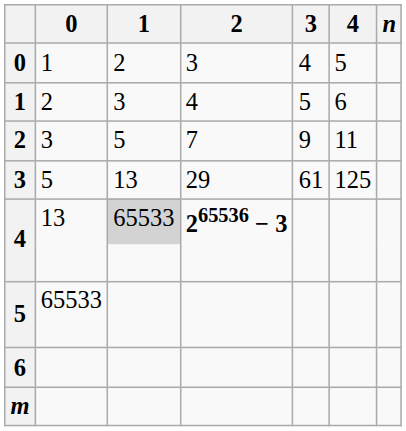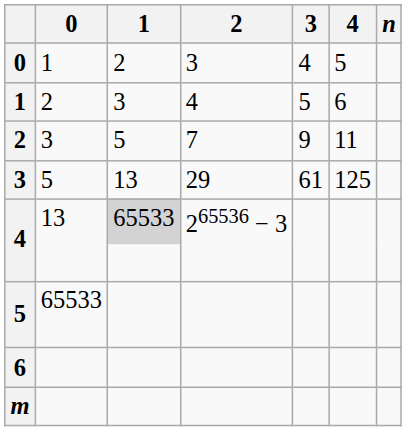(237, 221) bold -> (236, 221) normal
